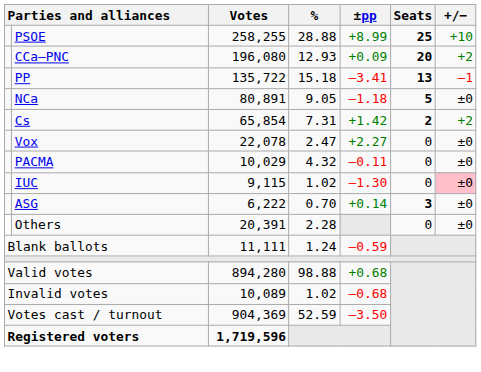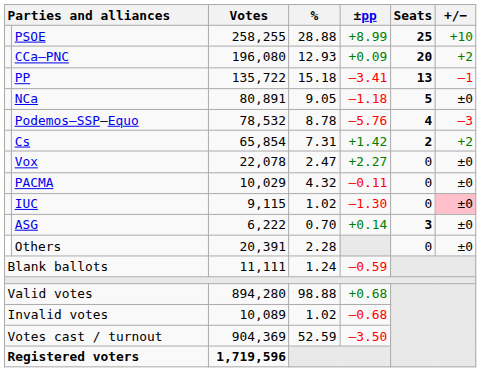+ row: (77, 120)
